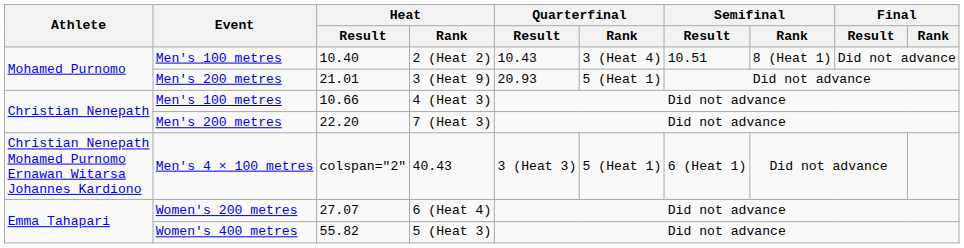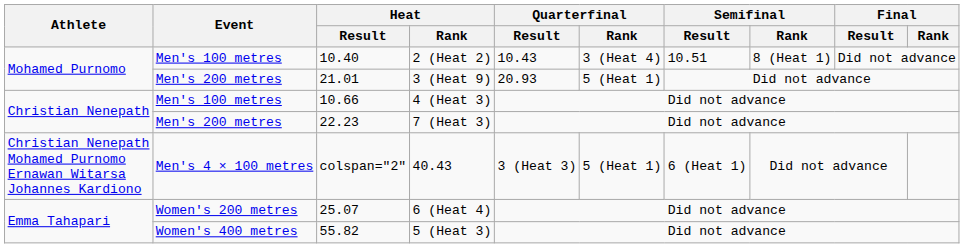(339, 122) 22.20 -> (339, 122) 22.23
(339, 210) 27.07 -> (339, 210) 25.07
